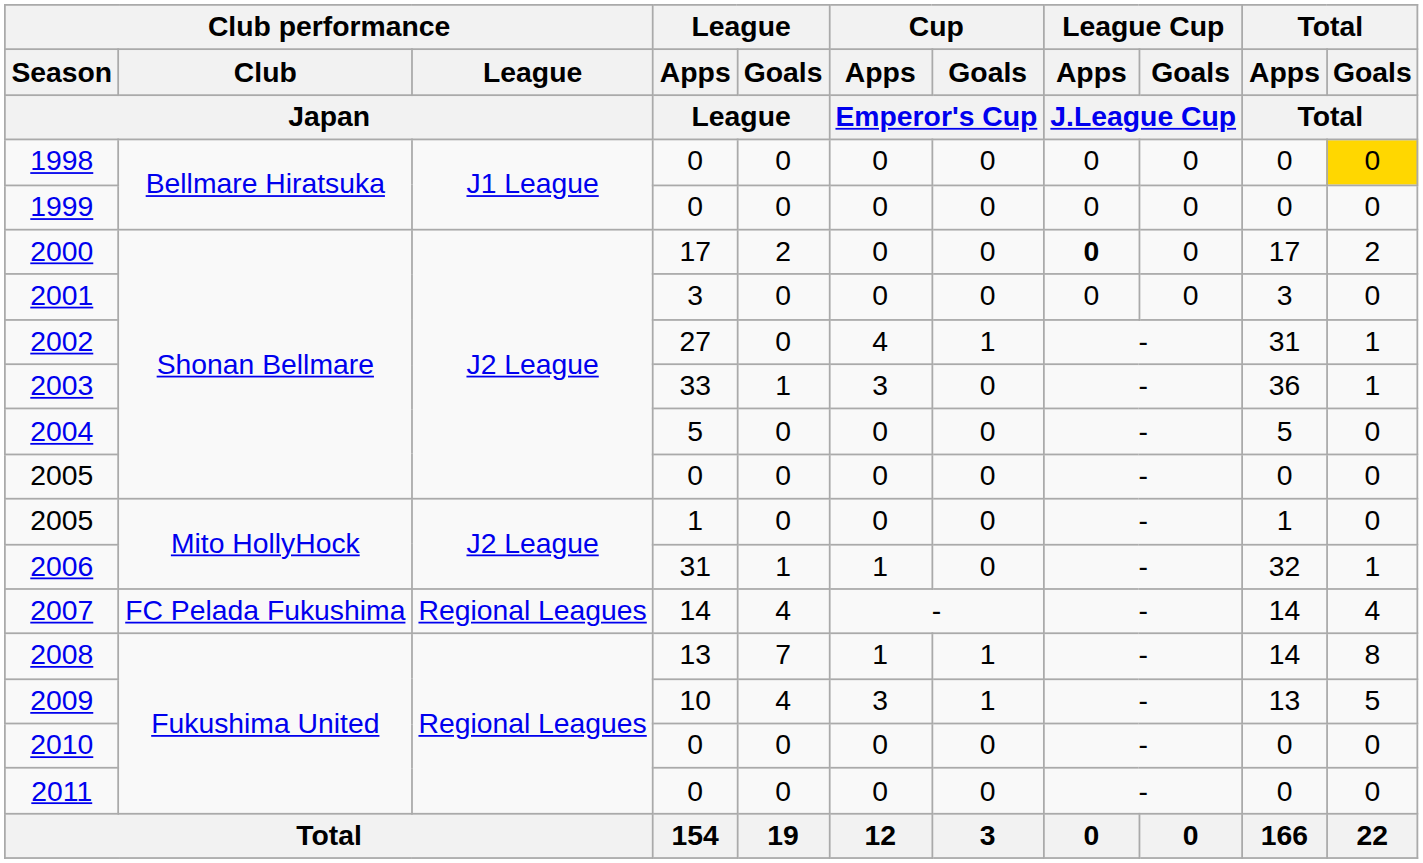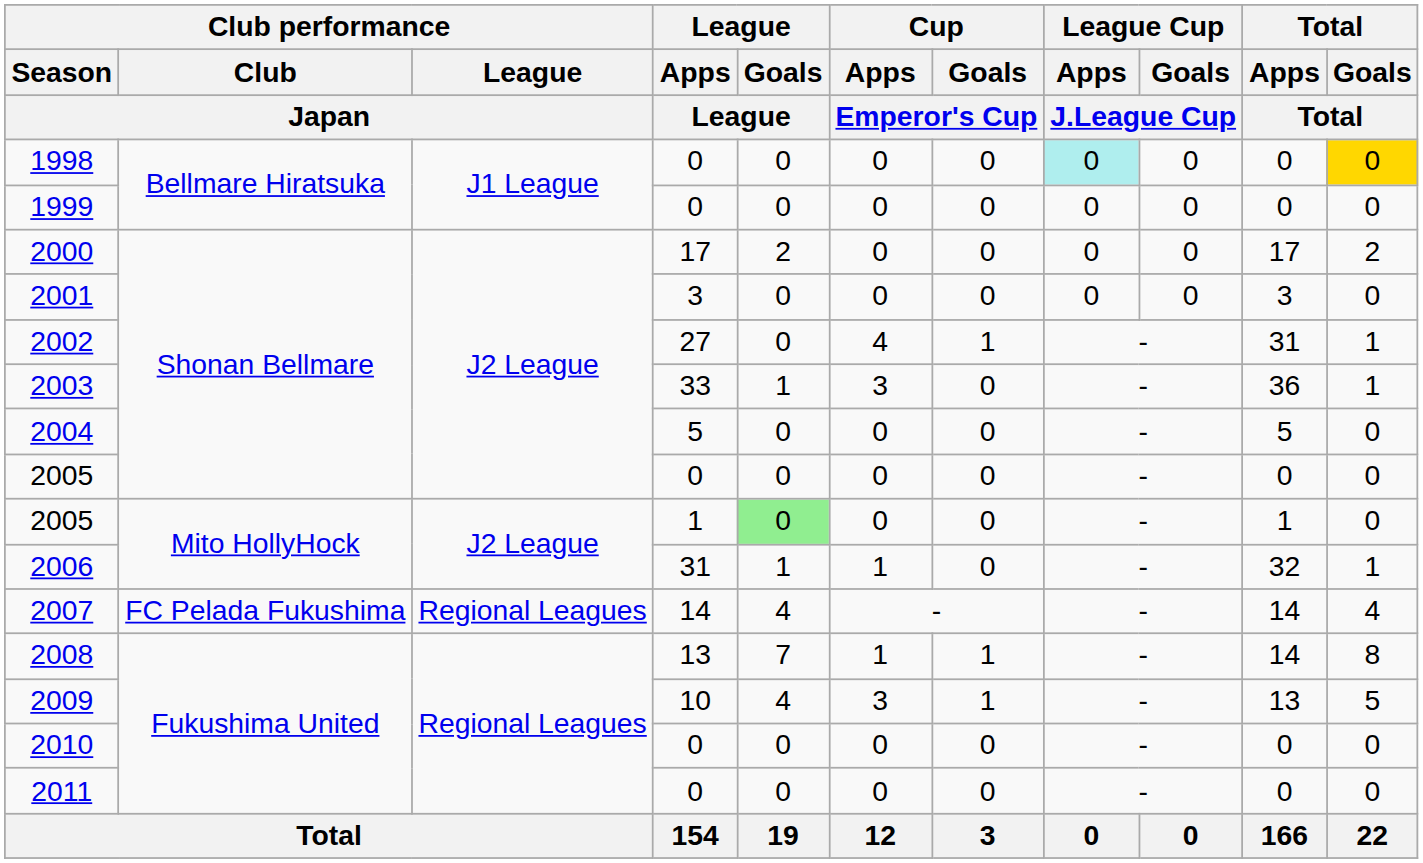(1091, 161) no background -> (1091, 161) paleturquoise background
(1091, 251) bold -> (1091, 251) normal
(783, 521) no background -> (783, 521) lightgreen background
